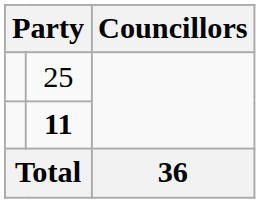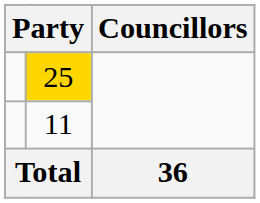(58, 76) no background -> (58, 76) gold background
(58, 124) bold -> (58, 124) normal
